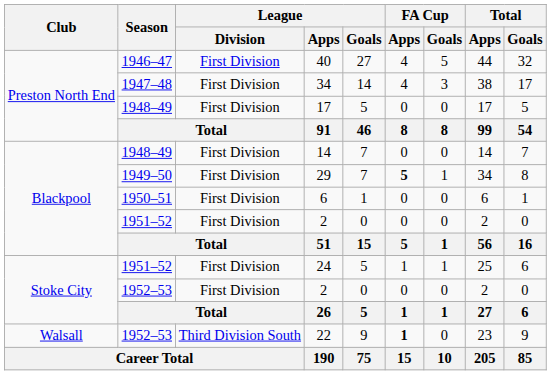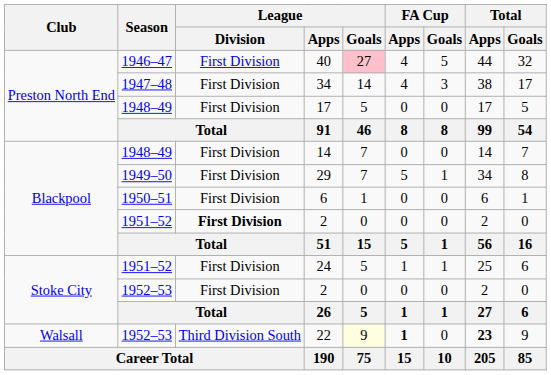(364, 61) no background -> (364, 61) pink background
(404, 175) bold -> (404, 175) normal
(240, 221) normal -> (240, 221) bold
(364, 335) no background -> (364, 335) lightyellow background
(485, 335) normal -> (485, 335) bold
